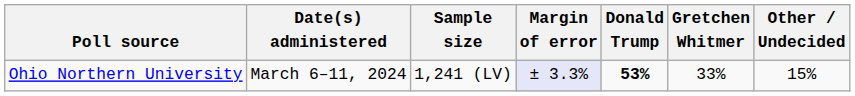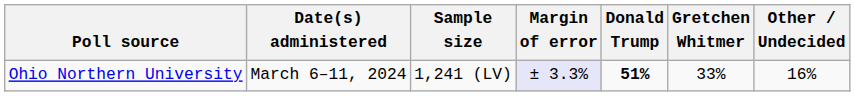(635, 75) 53% -> (635, 75) 51%
(802, 75) 15% -> (802, 75) 16%
